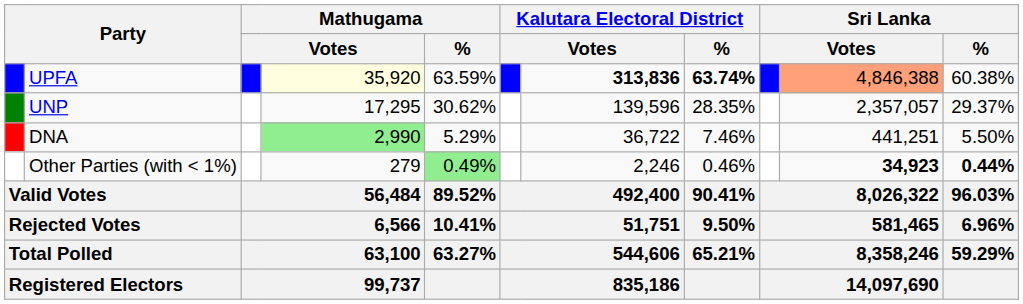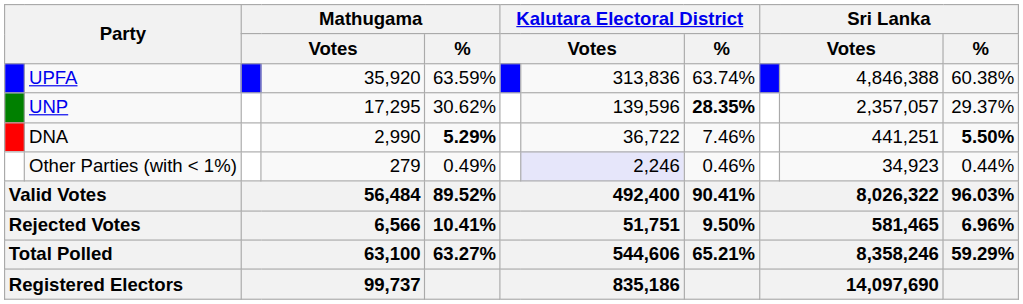(392, 78) lightyellow background -> (392, 78) no background
(646, 78) bold -> (646, 78) normal
(724, 78) bold -> (724, 78) normal
(898, 78) lightsalmon background -> (898, 78) no background
(724, 107) normal -> (724, 107) bold
(397, 136) lightgreen background -> (397, 136) no background
(470, 136) normal -> (470, 136) bold
(988, 136) normal -> (988, 136) bold
(470, 166) lightgreen background -> (470, 166) no background
(657, 166) no background -> (657, 166) lavender background
(911, 166) bold -> (911, 166) normal
(988, 166) bold -> (988, 166) normal
